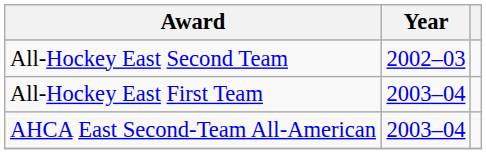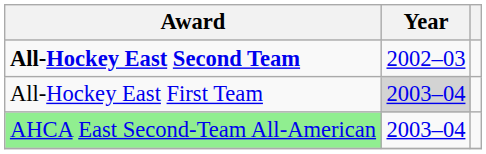(149, 58) normal -> (155, 58) bold
(426, 93) no background -> (426, 93) lightgrey background
(193, 129) no background -> (193, 129) lightgreen background
